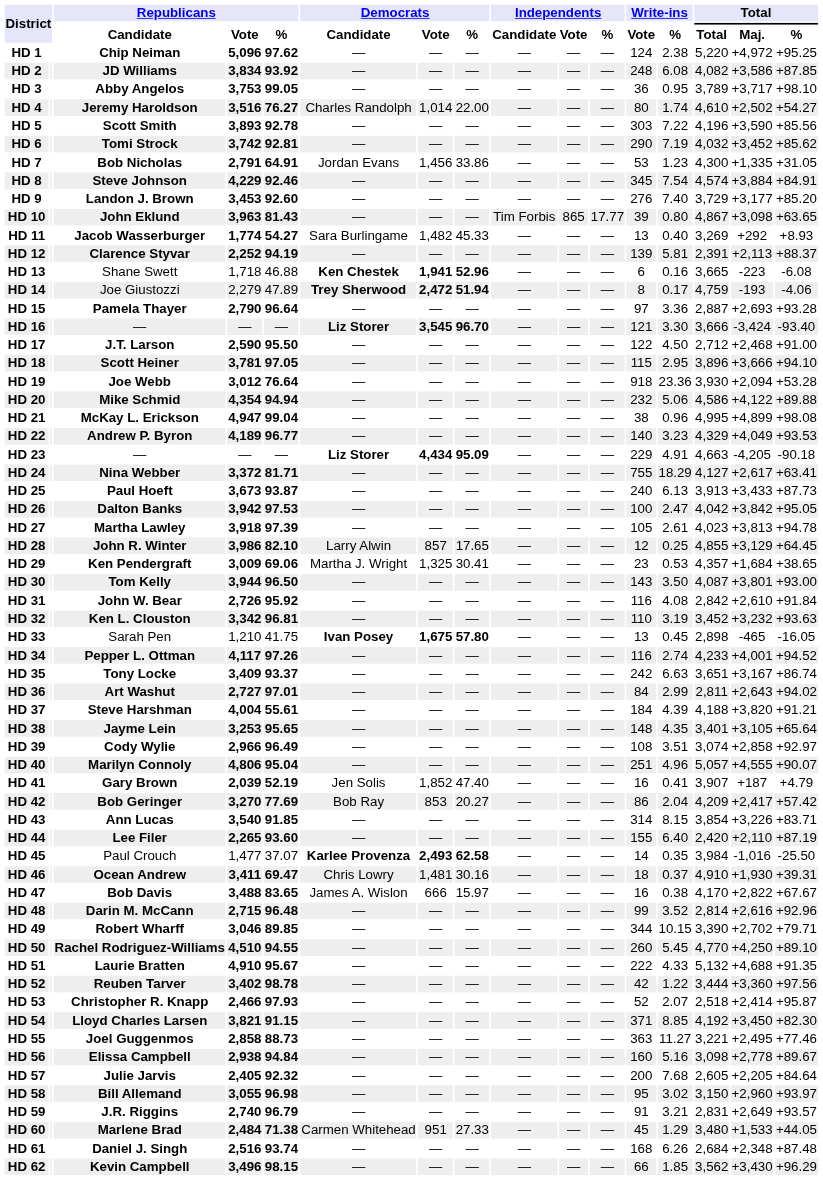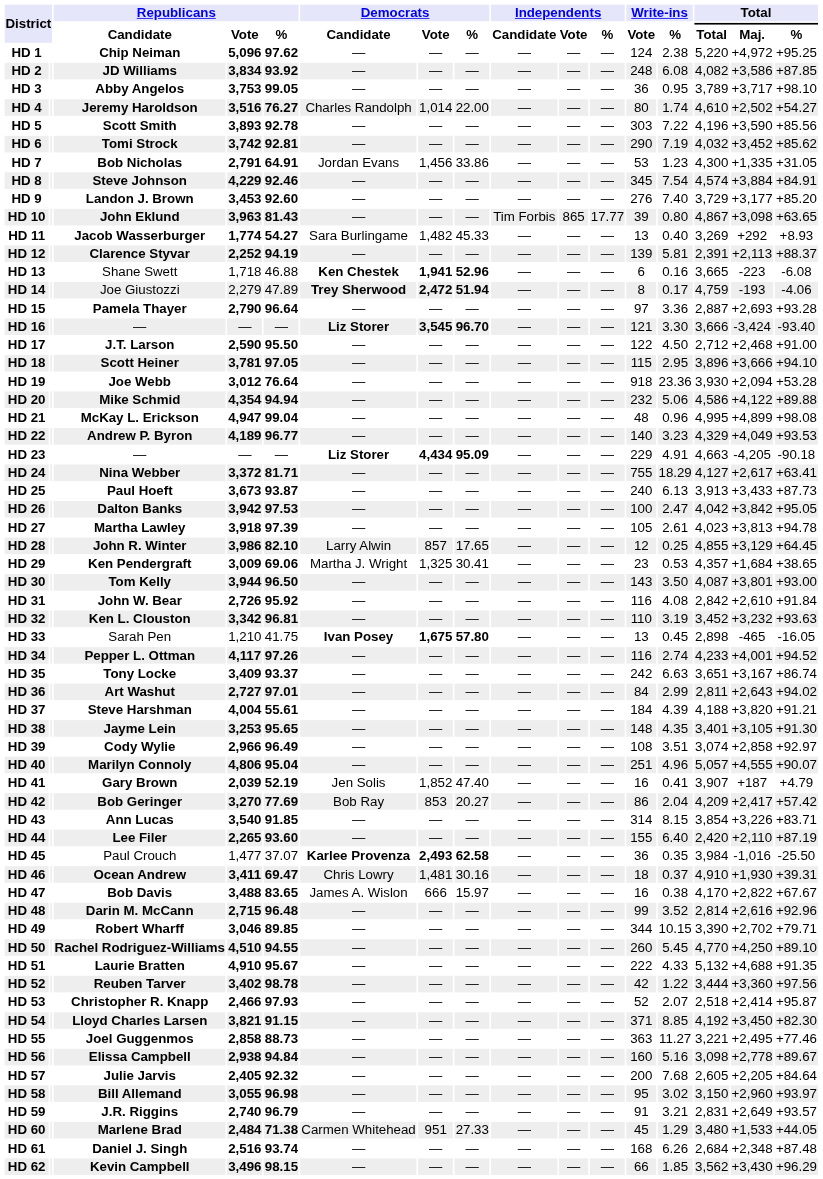(641, 418) 38 -> (641, 418) 48
(796, 728) +65.64 -> (796, 728) +91.30
(641, 856) 14 -> (641, 856) 36
